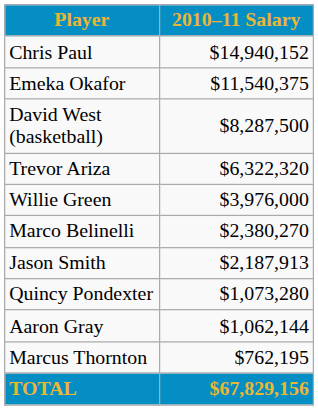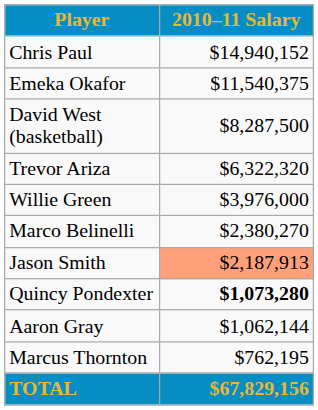(264, 262) no background -> (264, 262) lightsalmon background
(264, 294) normal -> (264, 294) bold
